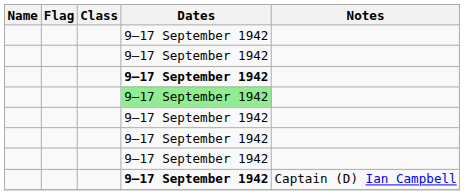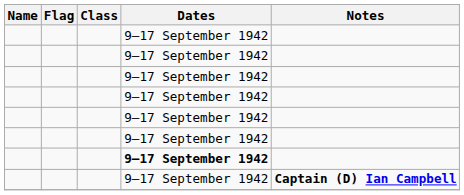(196, 76) bold -> (196, 76) normal
(196, 97) lightgreen background -> (196, 97) no background
(196, 159) normal -> (196, 159) bold
(196, 179) bold -> (196, 179) normal
(366, 179) normal -> (366, 179) bold
